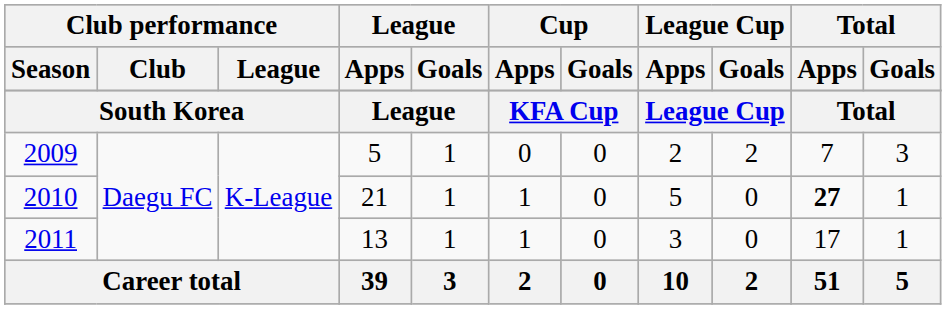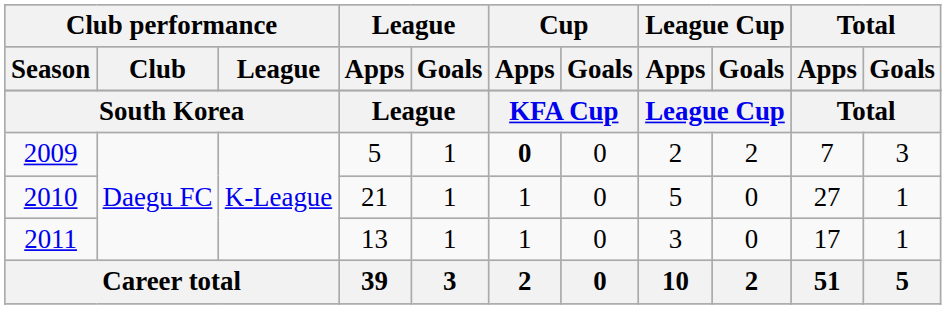(525, 153) normal -> (525, 153) bold
(827, 196) bold -> (827, 196) normal
